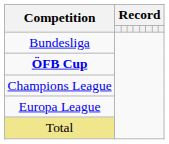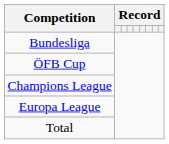(60, 63) bold -> (60, 63) normal
(60, 127) khaki background -> (60, 127) no background
